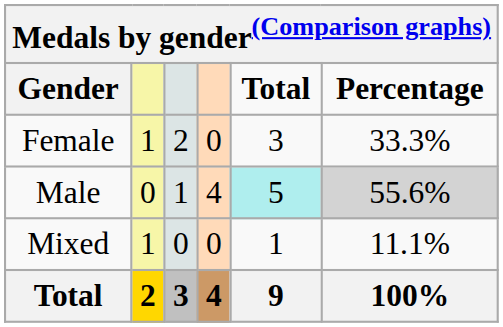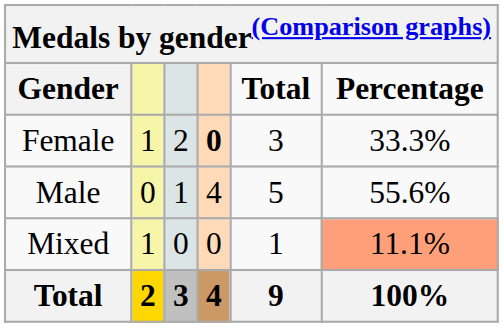(214, 140) normal -> (214, 140) bold
(276, 192) paleturquoise background -> (276, 192) no background
(410, 192) lightgrey background -> (410, 192) no background
(410, 244) no background -> (410, 244) lightsalmon background
